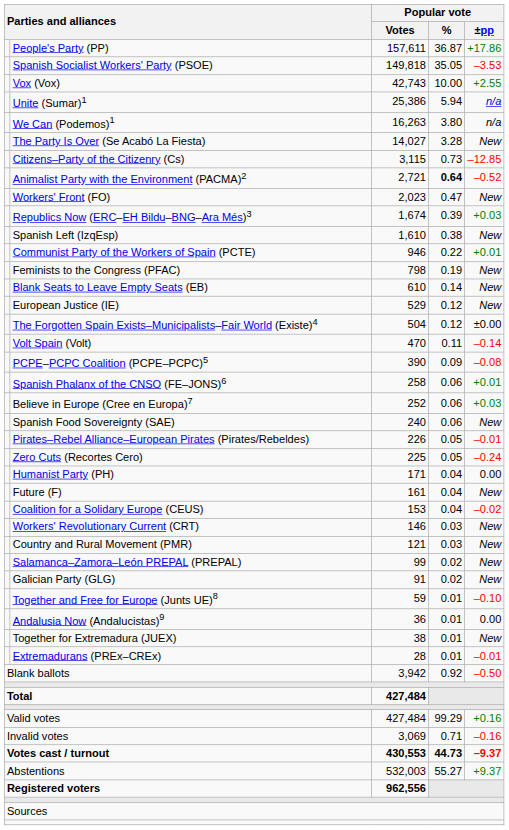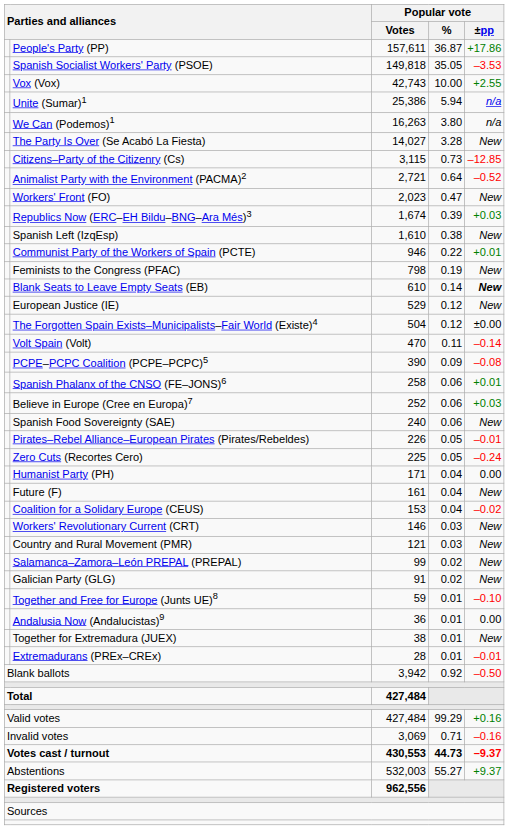(451, 178) bold -> (451, 178) normal
(490, 287) normal -> (490, 287) bold
